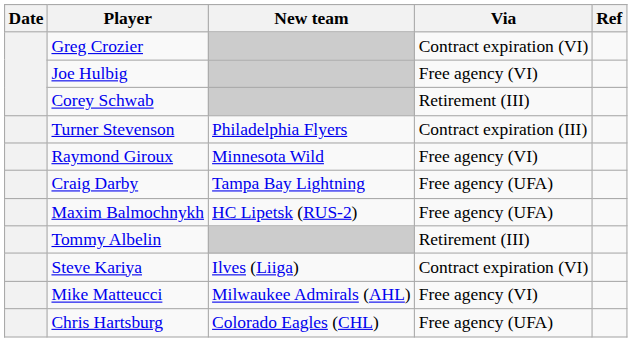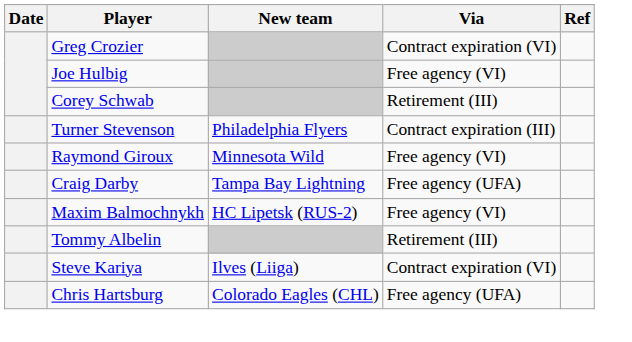(486, 211) Free agency (UFA) -> (446, 211) Free agency (VI)
- row: (107, 294)
